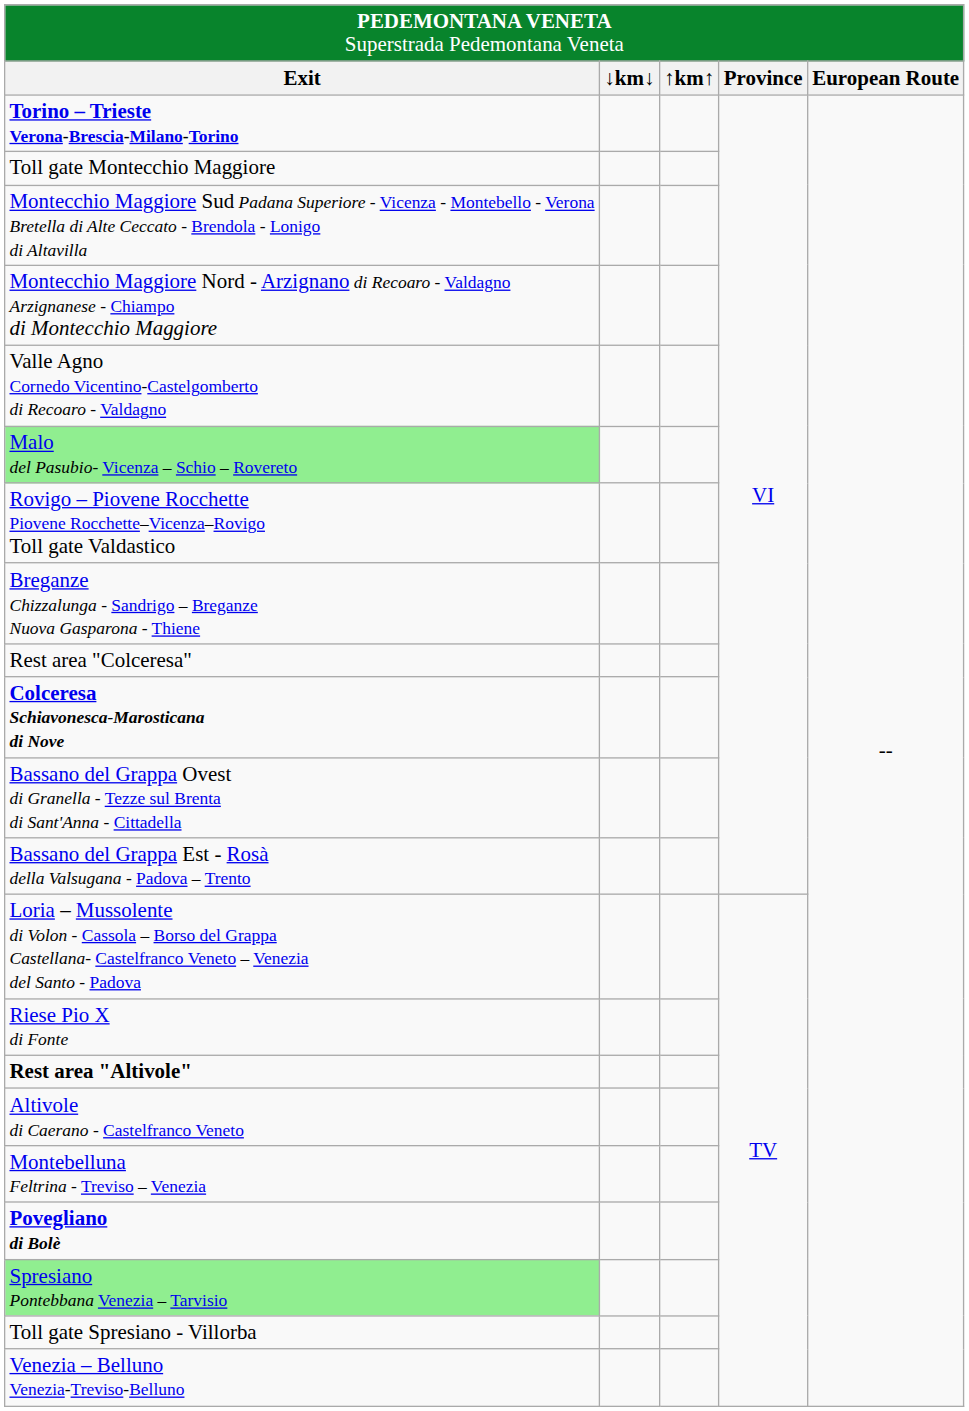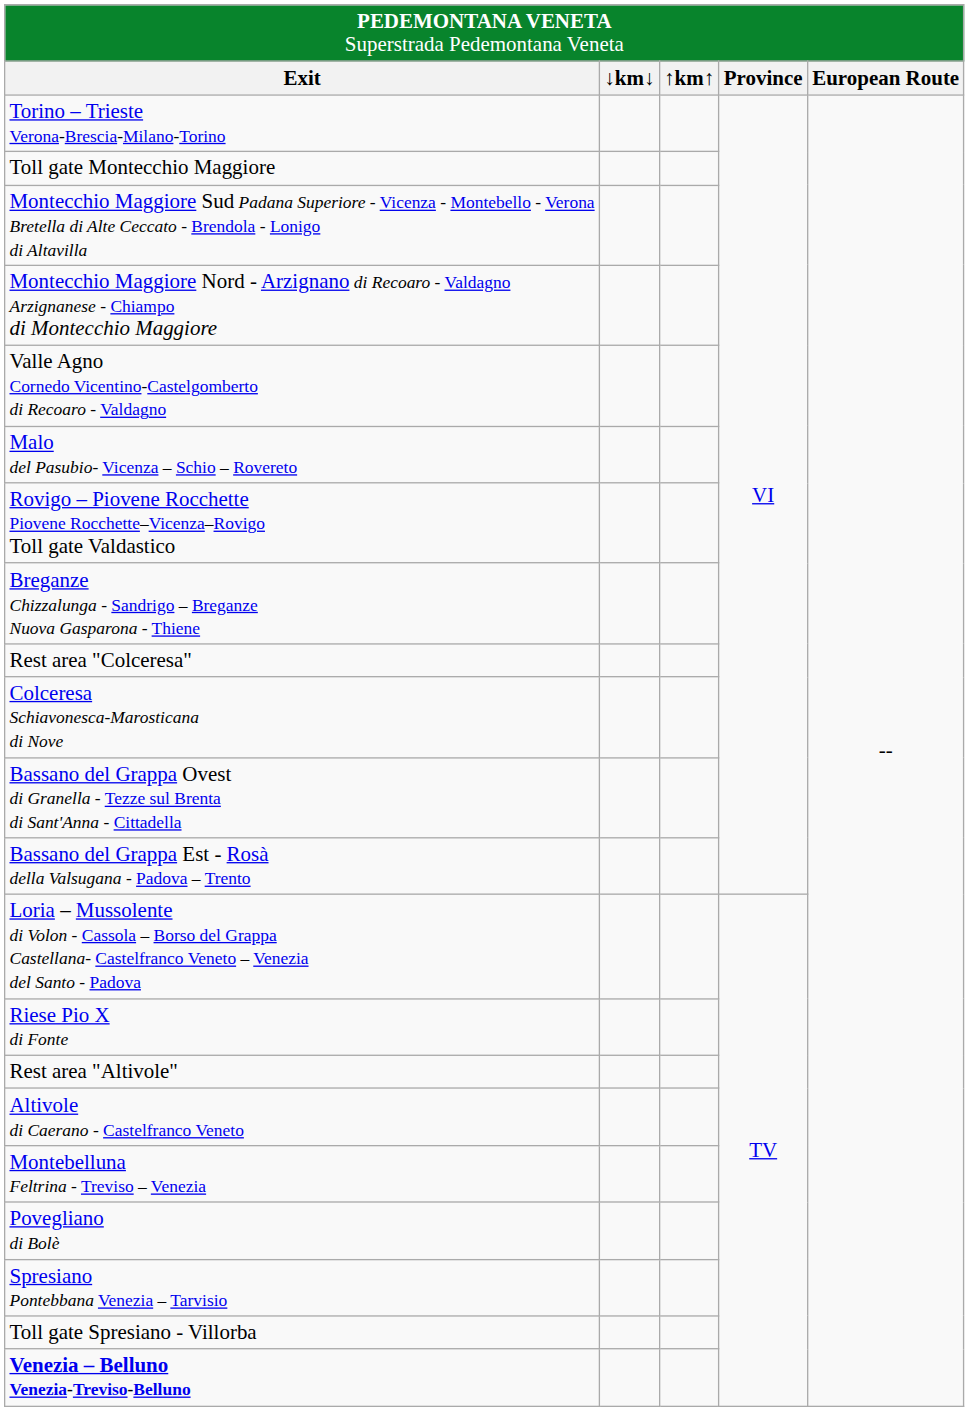(124, 122) bold -> (118, 122) normal
(153, 454) lightgreen background -> (153, 454) no background
(107, 716) bold -> (104, 716) normal
(101, 1071) bold -> (94, 1071) normal
(58, 1230) bold -> (57, 1230) normal
(118, 1287) lightgreen background -> (118, 1287) no background
(97, 1377) normal -> (100, 1377) bold
